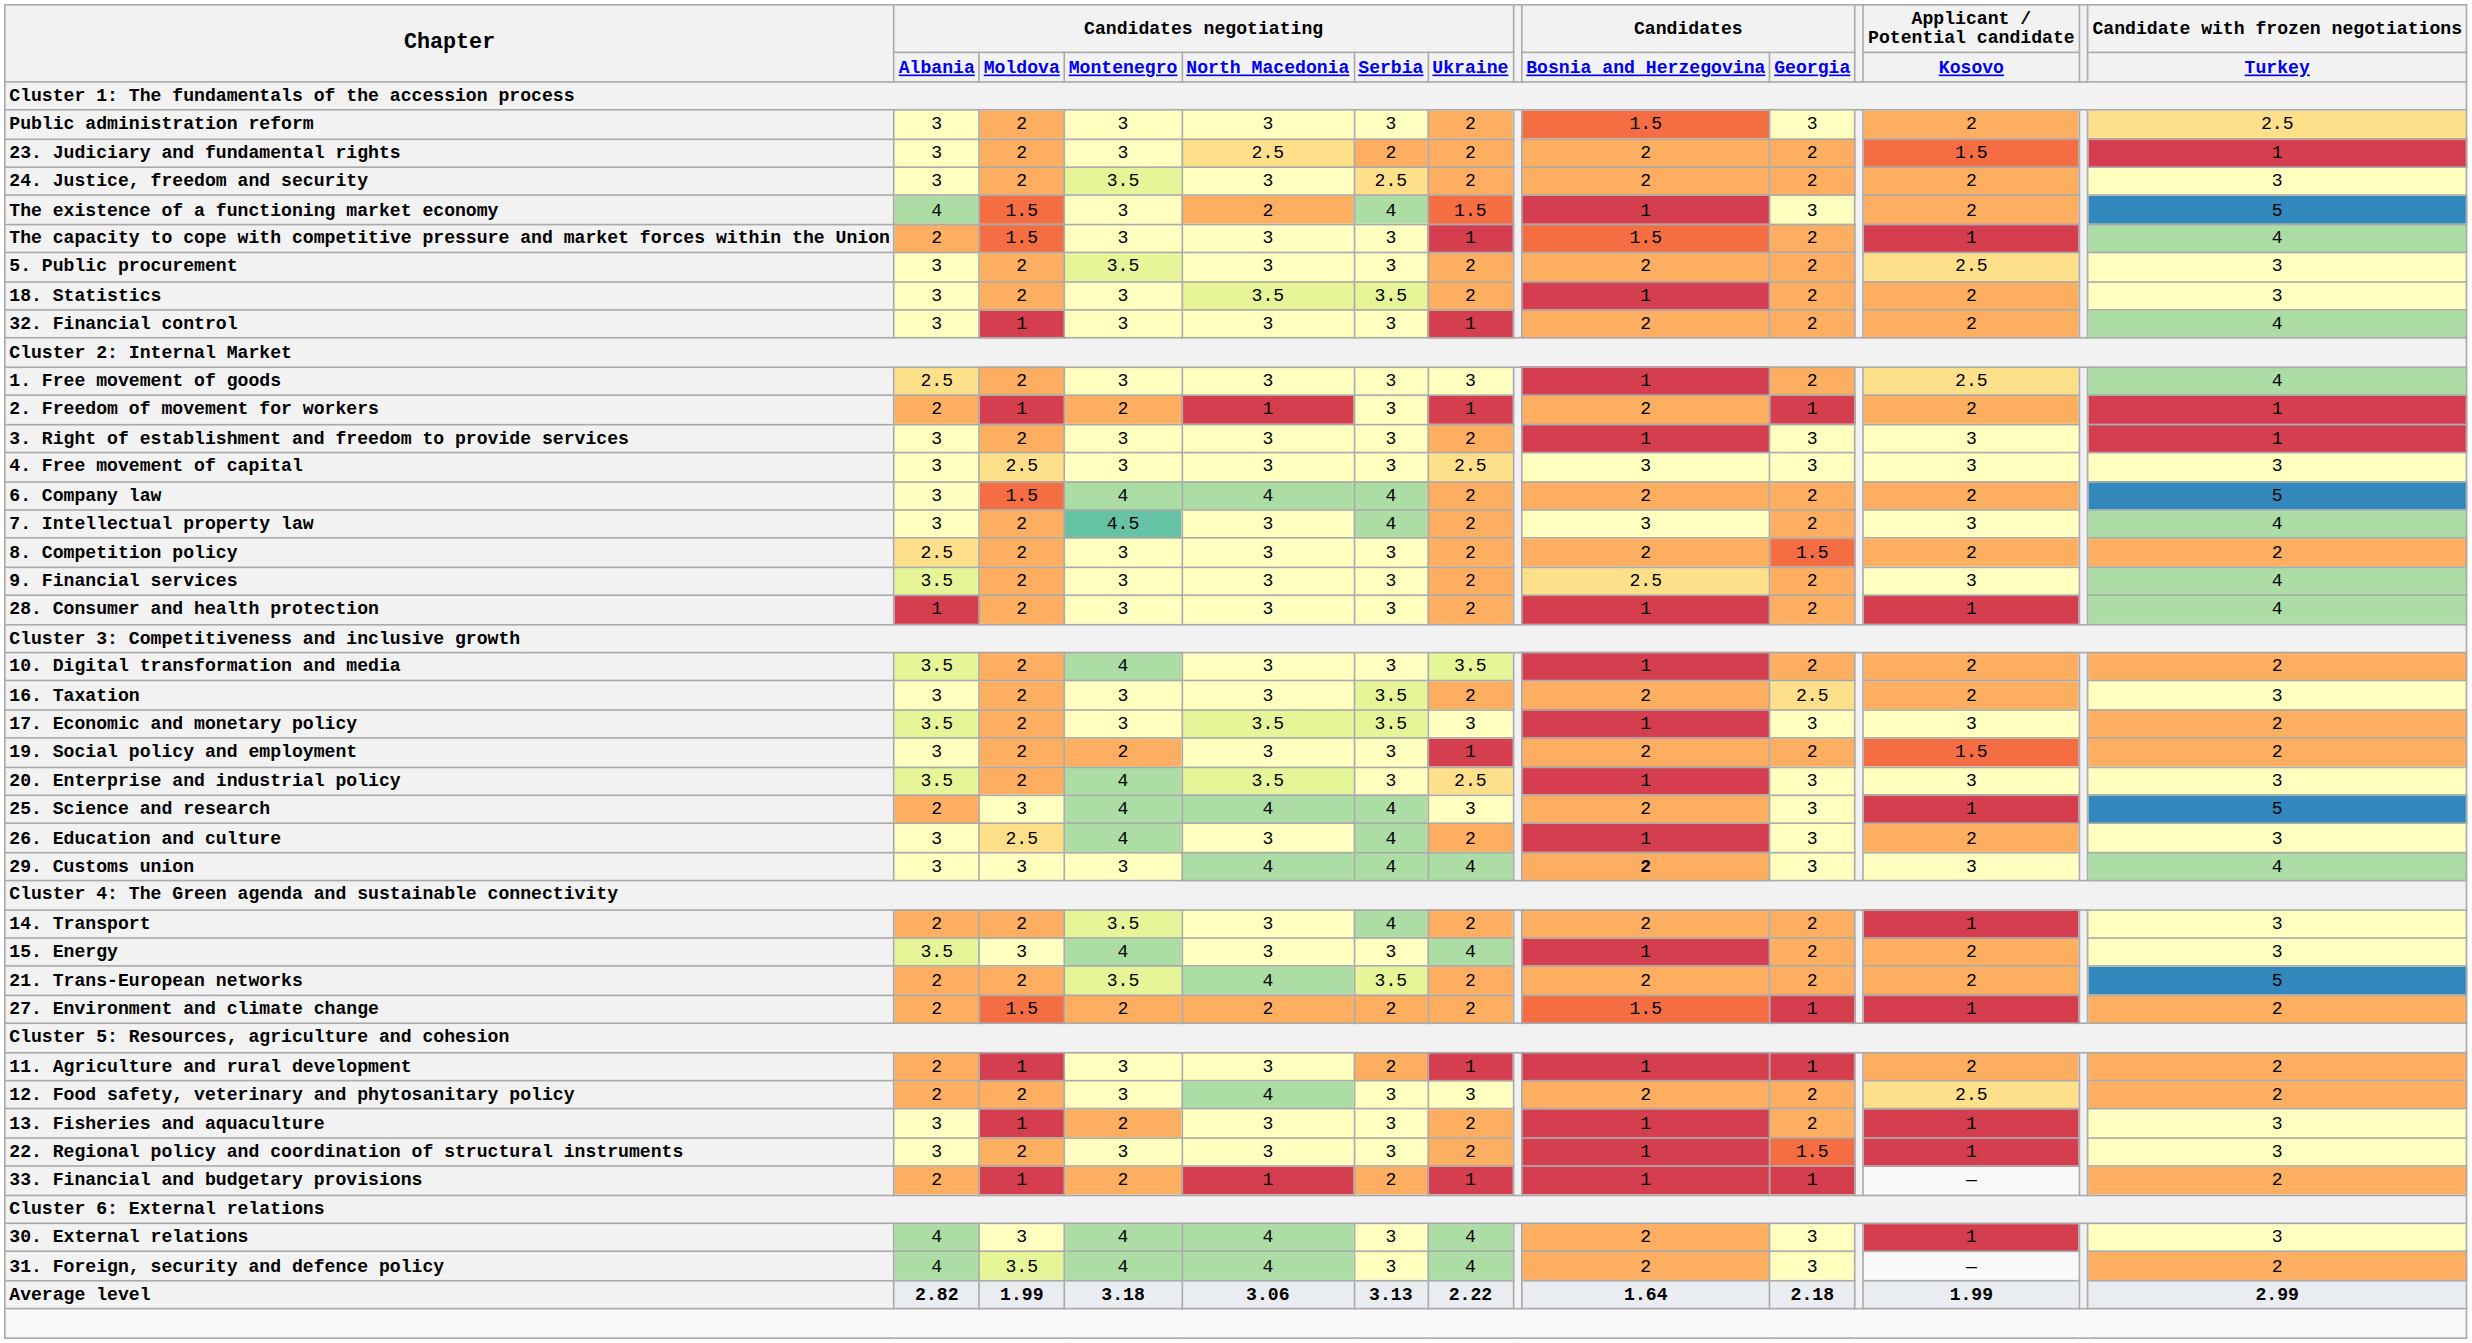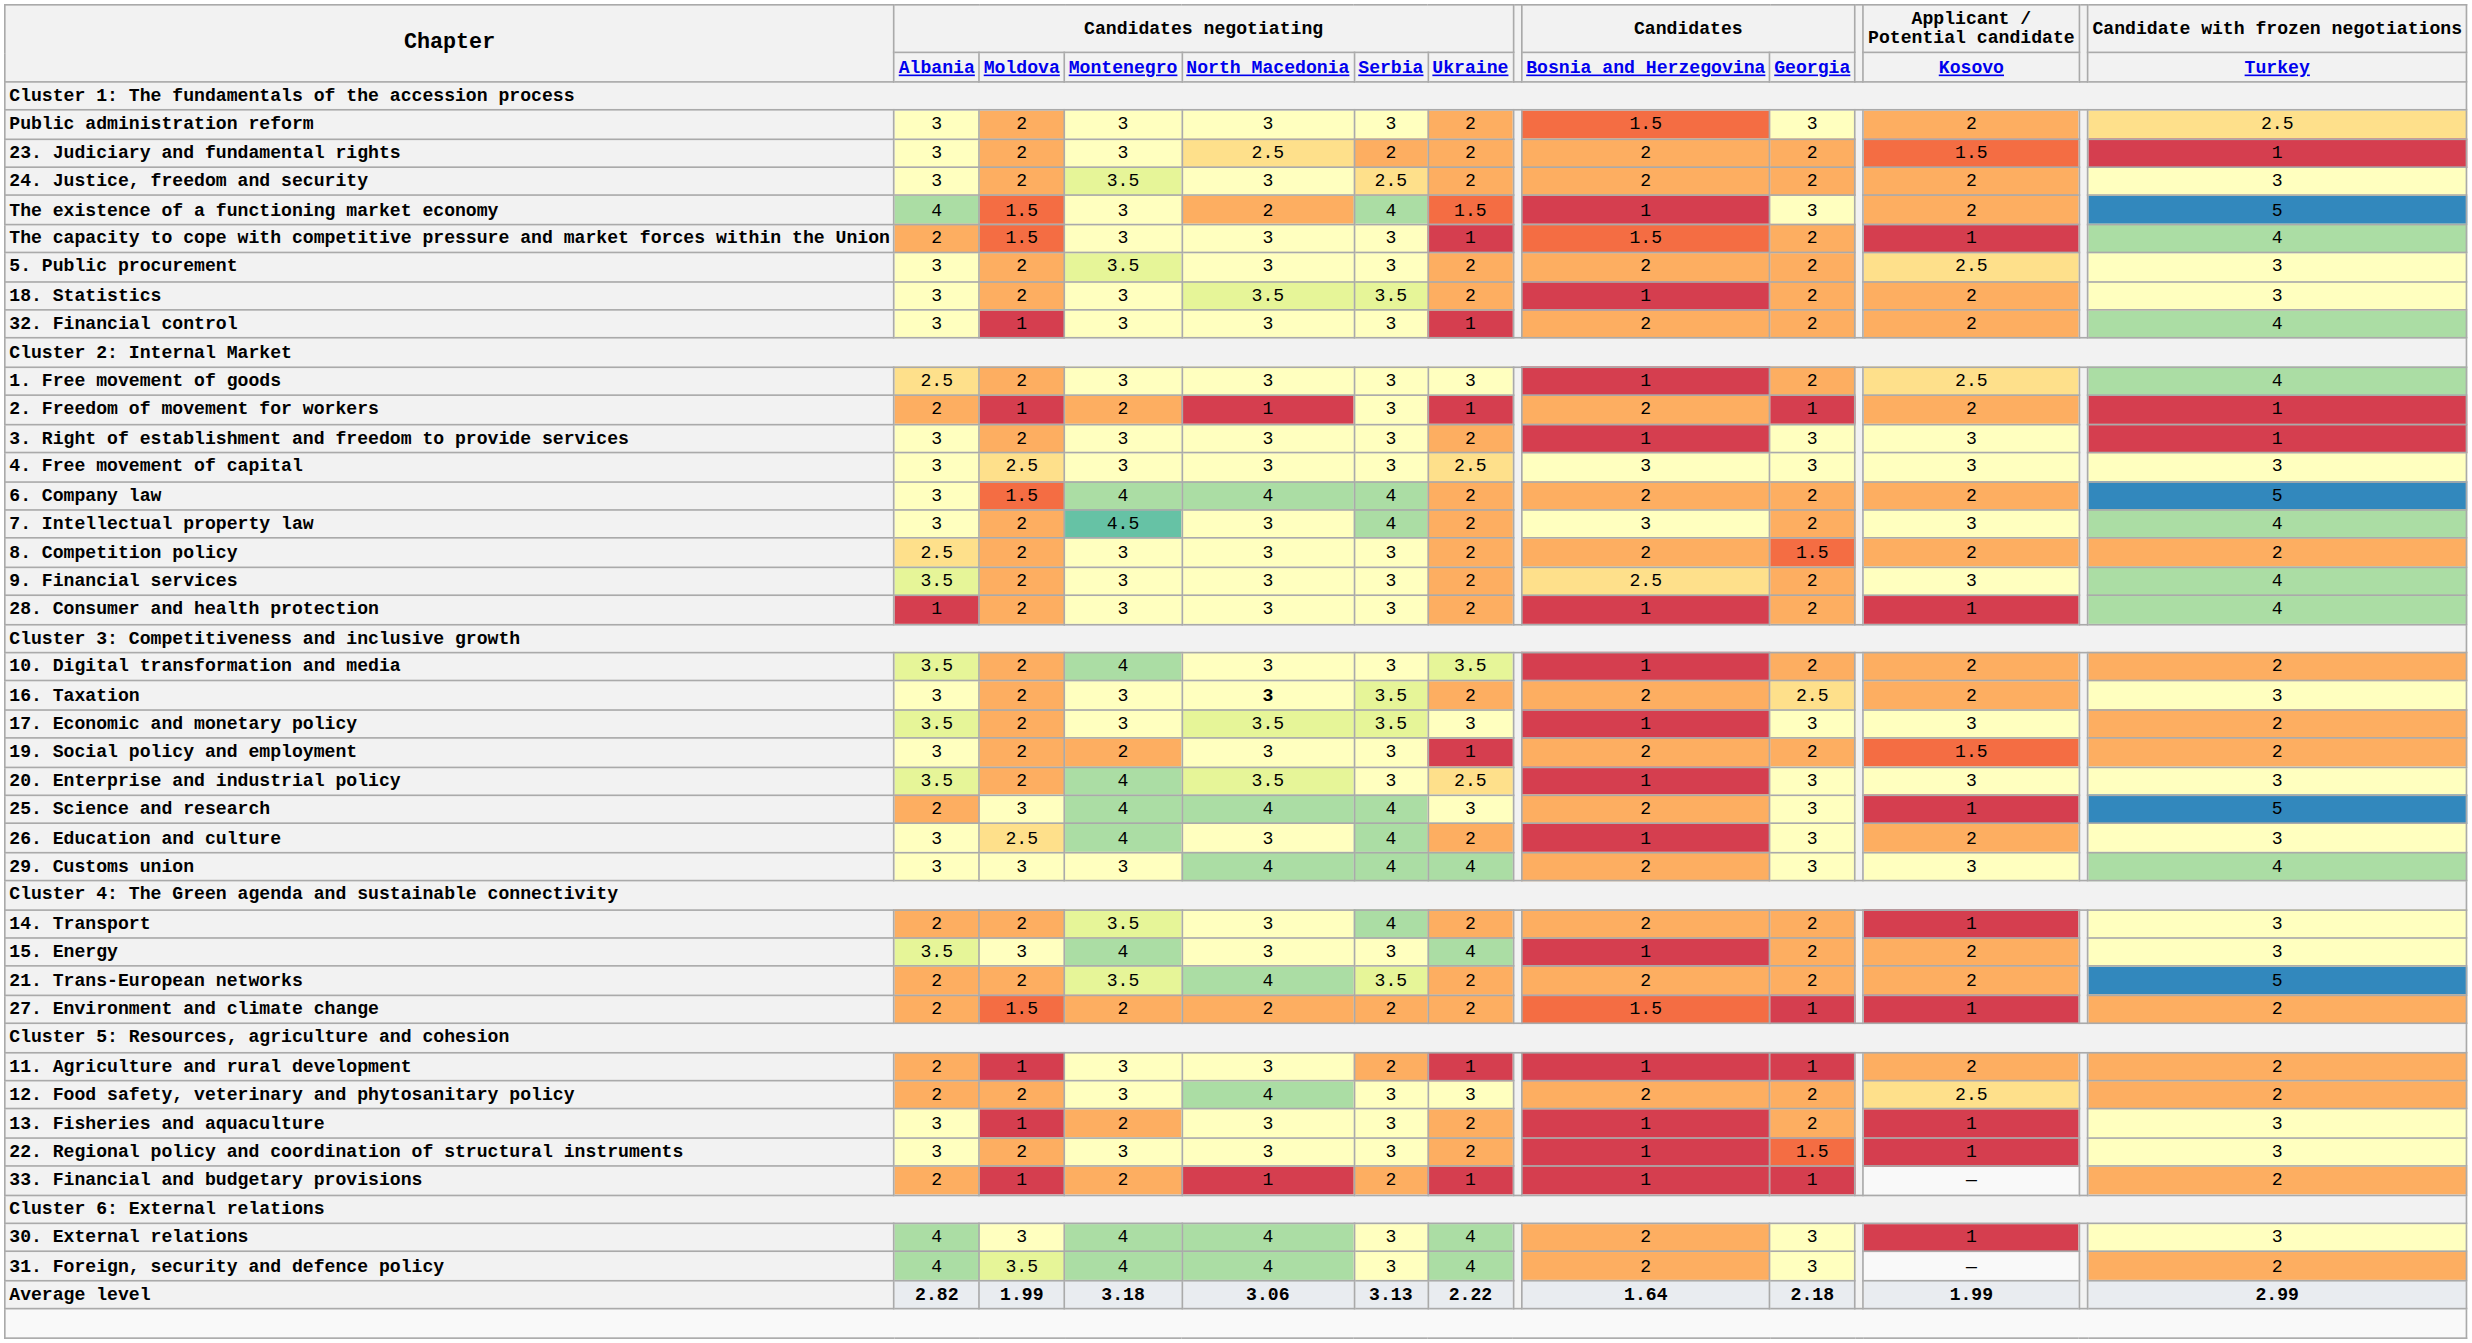(1268, 695) normal -> (1268, 695) bold
(1646, 867) bold -> (1646, 867) normal
